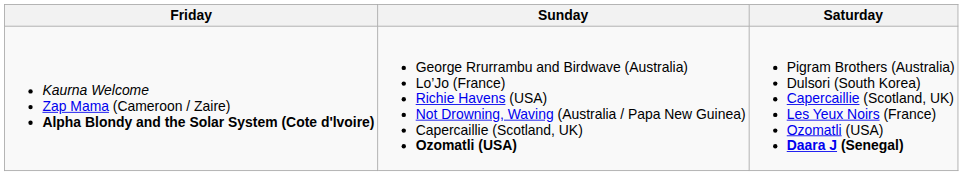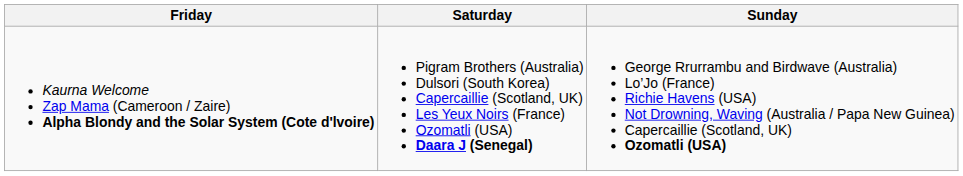columns swapped: (853, 15) <-> (563, 15)
